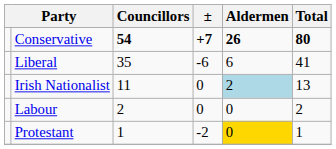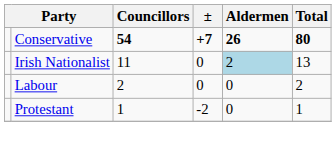- row: (36, 62)
(230, 132) gold background -> (230, 109) no background
